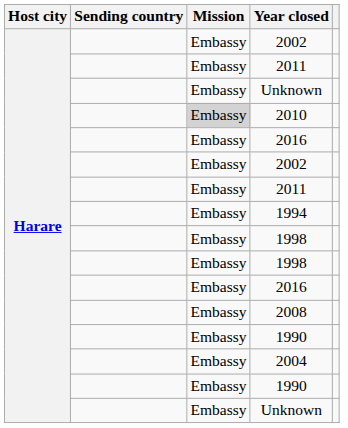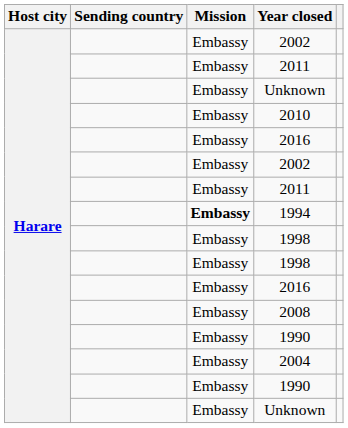(219, 115) lightgrey background -> (220, 115) no background
(219, 213) normal -> (220, 213) bold
